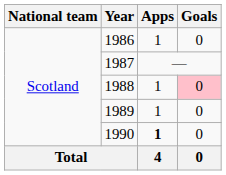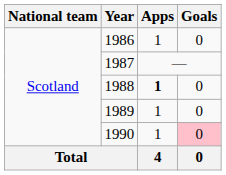(158, 87) normal -> (158, 87) bold
(199, 87) pink background -> (199, 87) no background
(158, 134) bold -> (158, 134) normal
(199, 134) no background -> (199, 134) pink background
